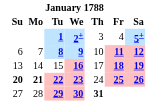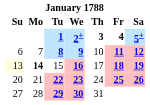(101, 37) normal -> (101, 37) bold
(121, 37) normal -> (121, 37) bold
(18, 66) no background -> (18, 66) lightyellow background
(38, 66) normal -> (38, 66) bold
(18, 80) bold -> (18, 80) normal
(38, 80) bold -> (38, 80) normal
(98, 94) bold -> (98, 94) normal
